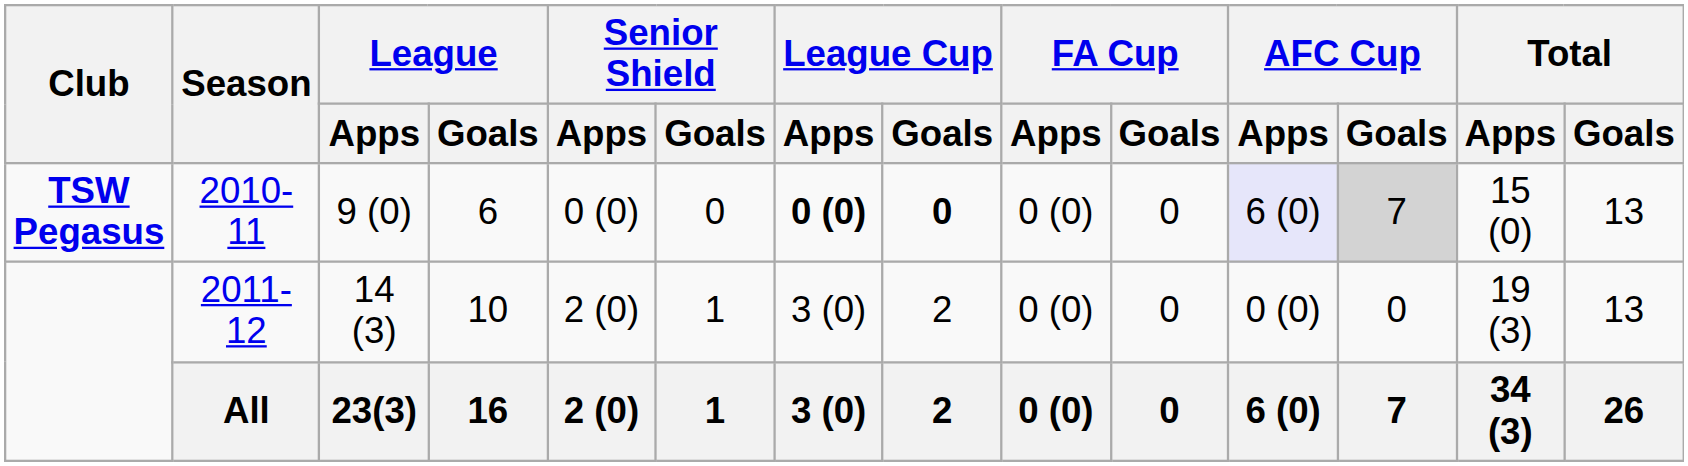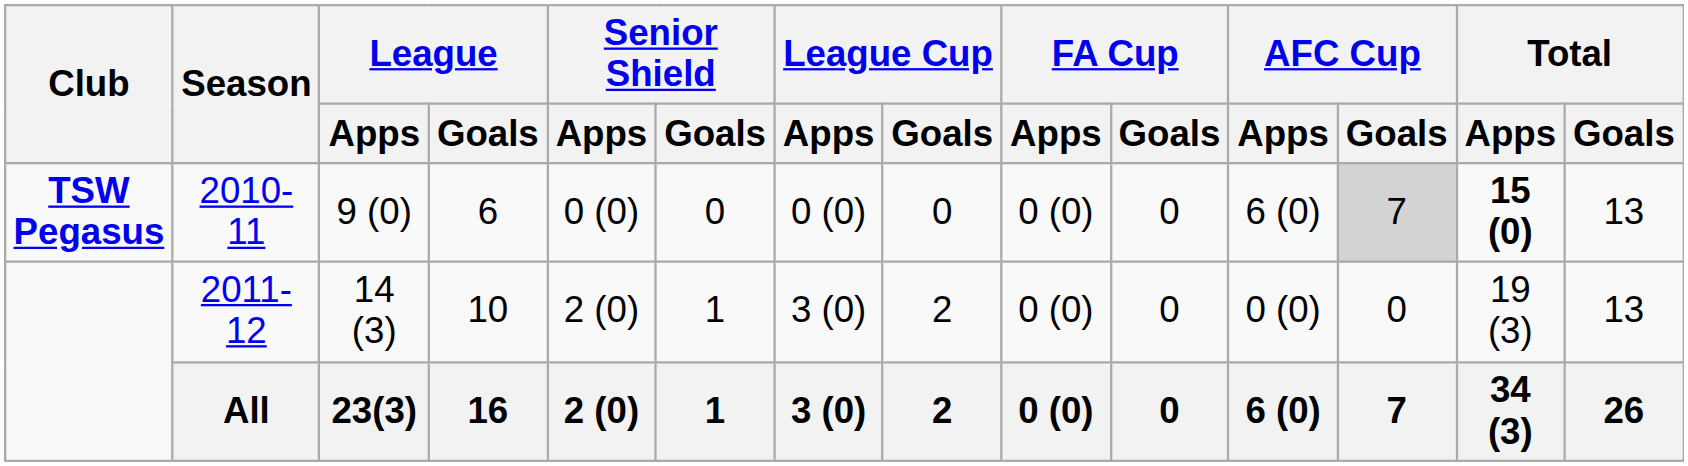(829, 211) bold -> (829, 211) normal
(942, 211) bold -> (942, 211) normal
(1283, 211) lavender background -> (1283, 211) no background
(1510, 211) normal -> (1510, 211) bold
